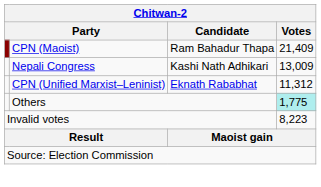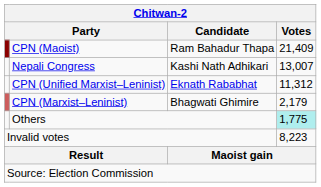(296, 66) 13,009 -> (296, 66) 13,007
+ row: (70, 102)
